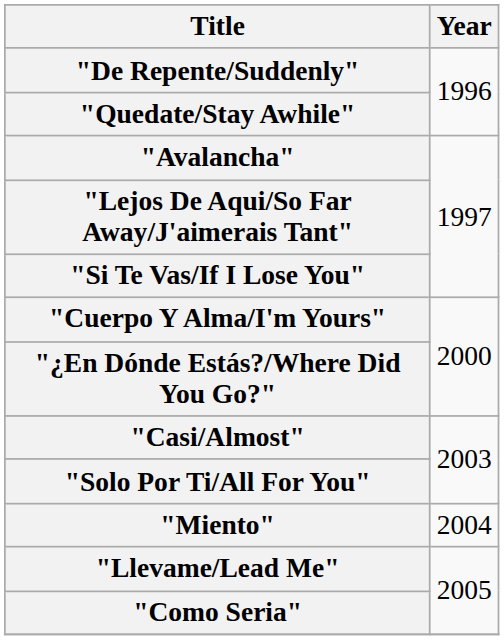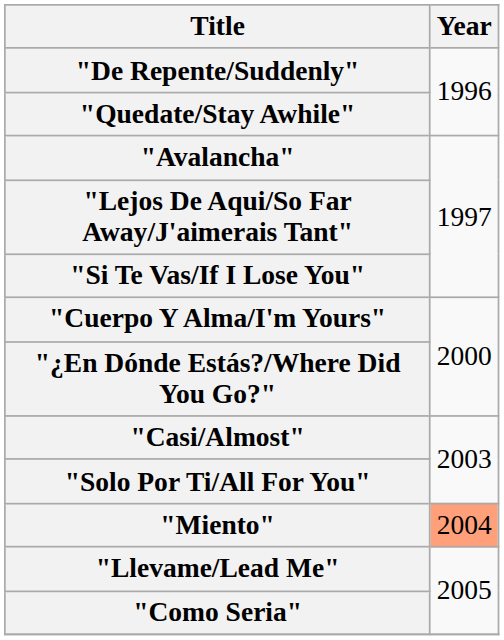(464, 524) no background -> (464, 524) lightsalmon background
